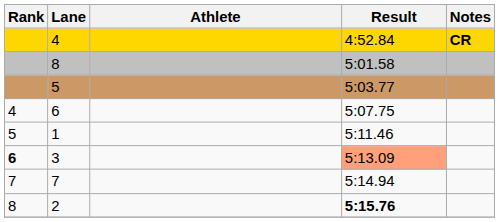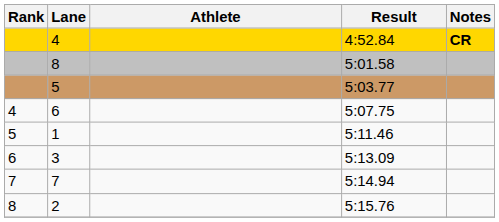(12, 158) bold -> (12, 158) normal
(370, 158) lightsalmon background -> (370, 158) no background
(370, 205) bold -> (370, 205) normal
